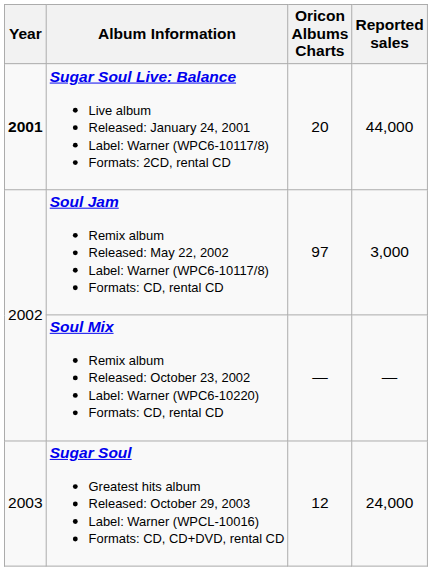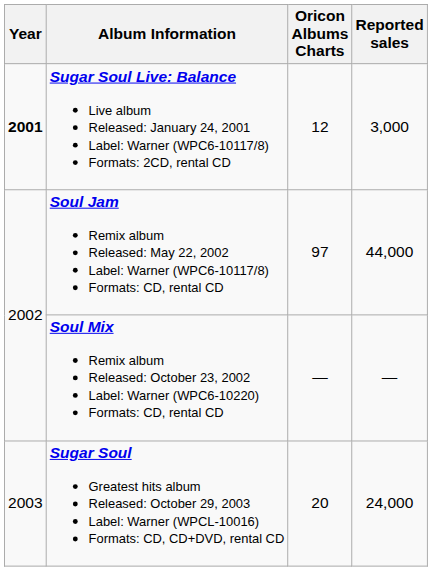(320, 126) 20 -> (320, 126) 12
(390, 126) 44,000 -> (390, 126) 3,000
(390, 252) 3,000 -> (390, 252) 44,000
(320, 503) 12 -> (320, 503) 20
